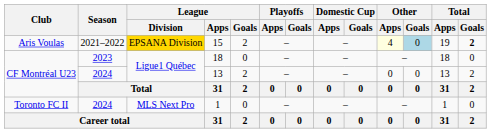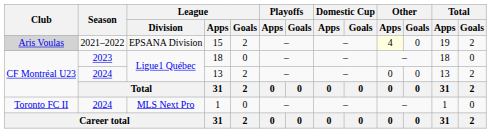(41, 43) no background -> (41, 43) lightgrey background
(166, 43) gold background -> (166, 43) no background
(417, 43) lightblue background -> (417, 43) no background
(472, 43) bold -> (472, 43) normal
